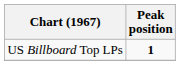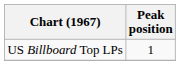(151, 49) bold -> (151, 49) normal
